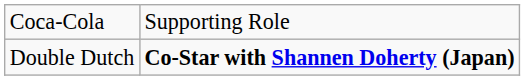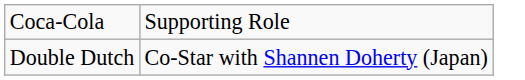(329, 57) bold -> (316, 57) normal
